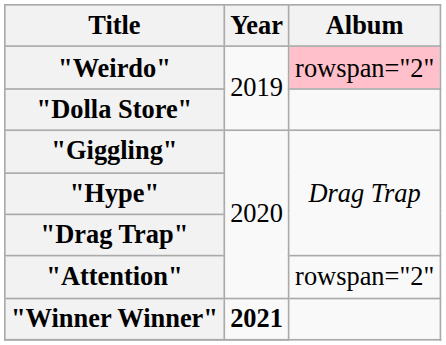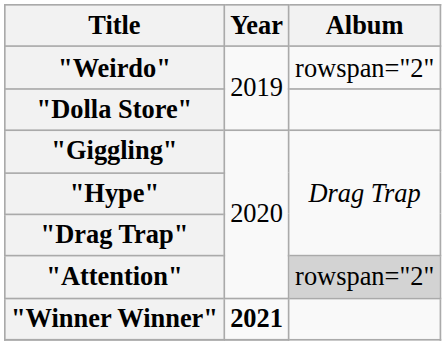(365, 67) pink background -> (365, 67) no background
(365, 276) no background -> (365, 276) lightgrey background
